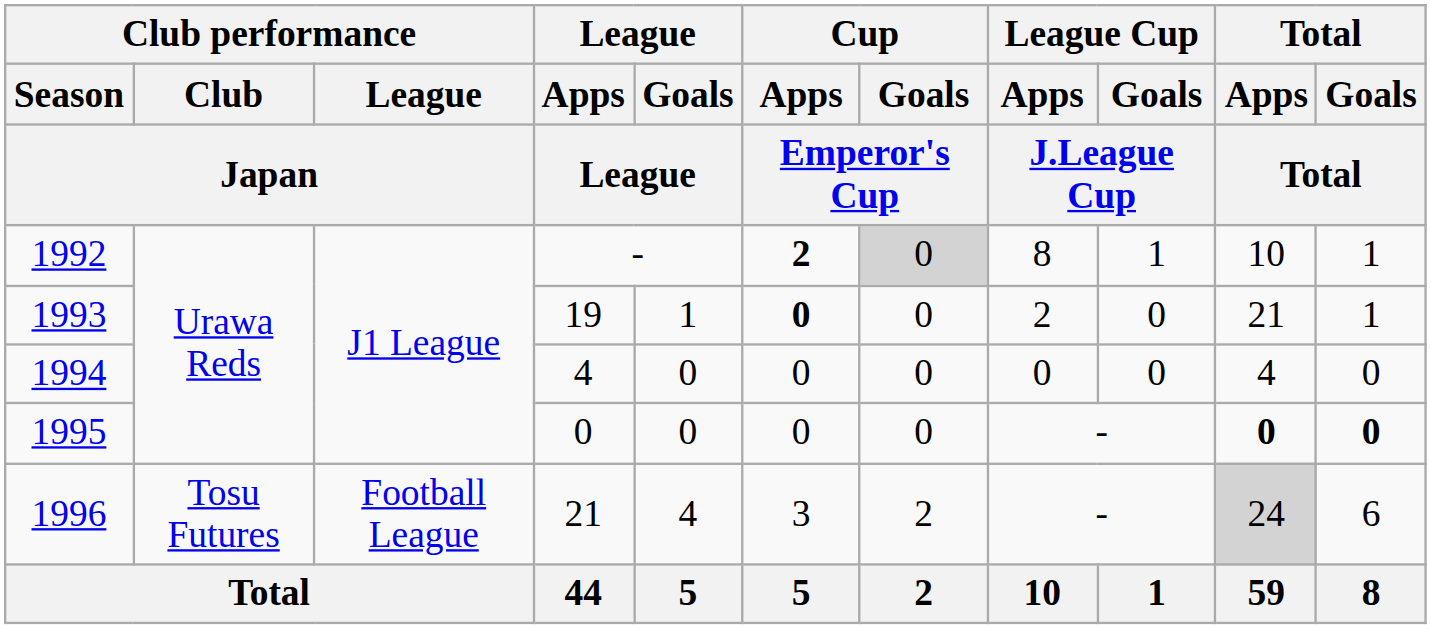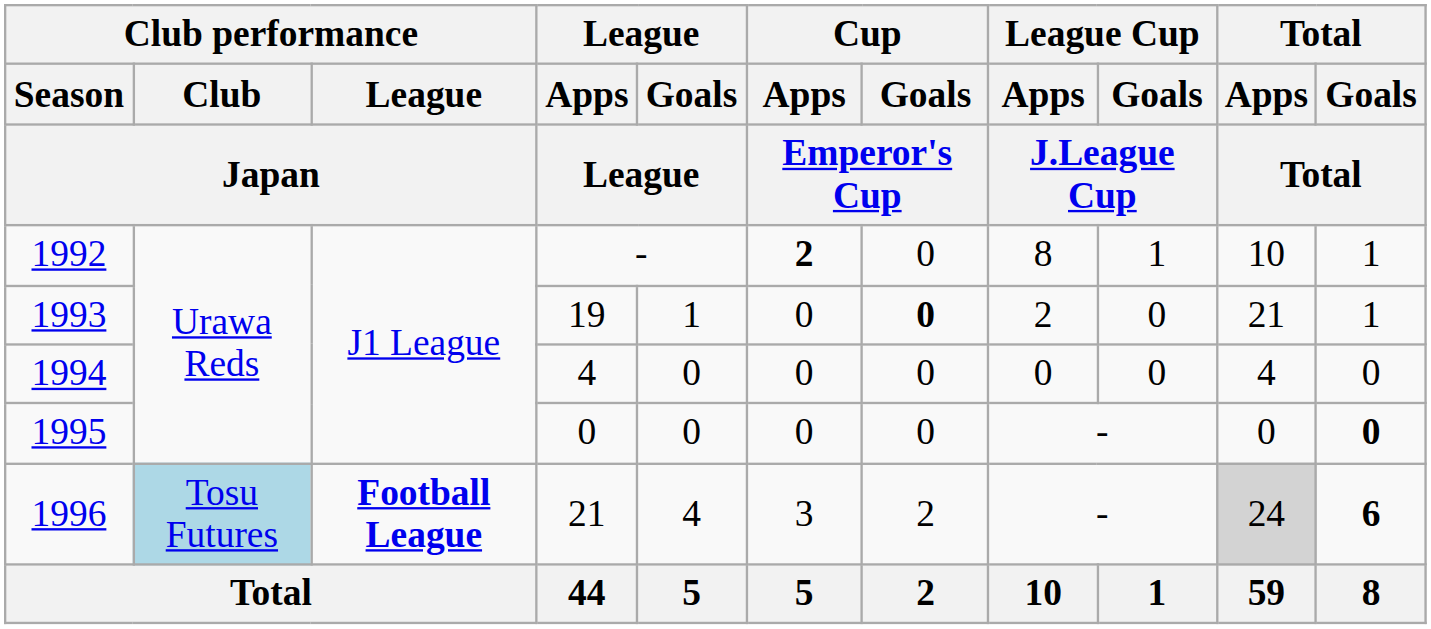(924, 254) lightgrey background -> (926, 254) no background
(801, 313) bold -> (804, 313) normal
(924, 313) normal -> (926, 313) bold
(1266, 432) bold -> (1266, 432) normal
(224, 513) no background -> (222, 513) lightblue background
(424, 513) normal -> (424, 513) bold
(1371, 513) normal -> (1371, 513) bold
